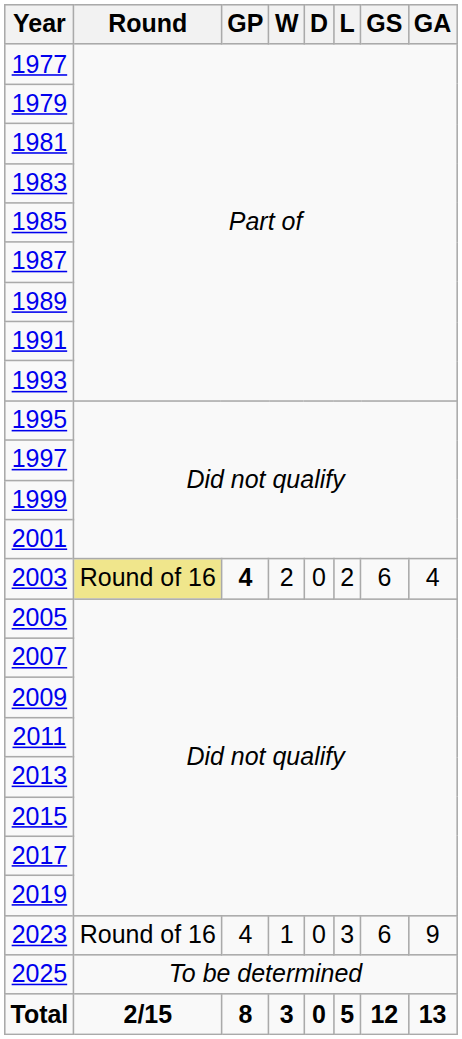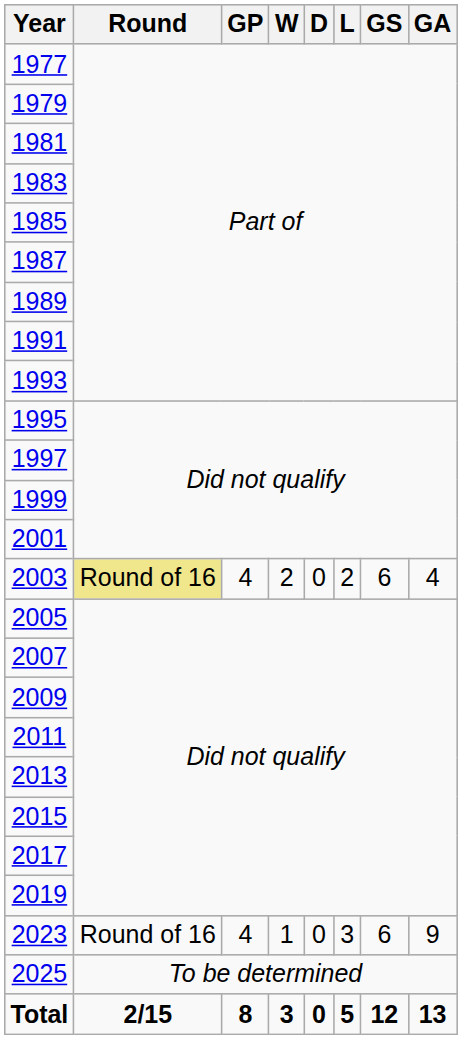(245, 578) bold -> (245, 578) normal
